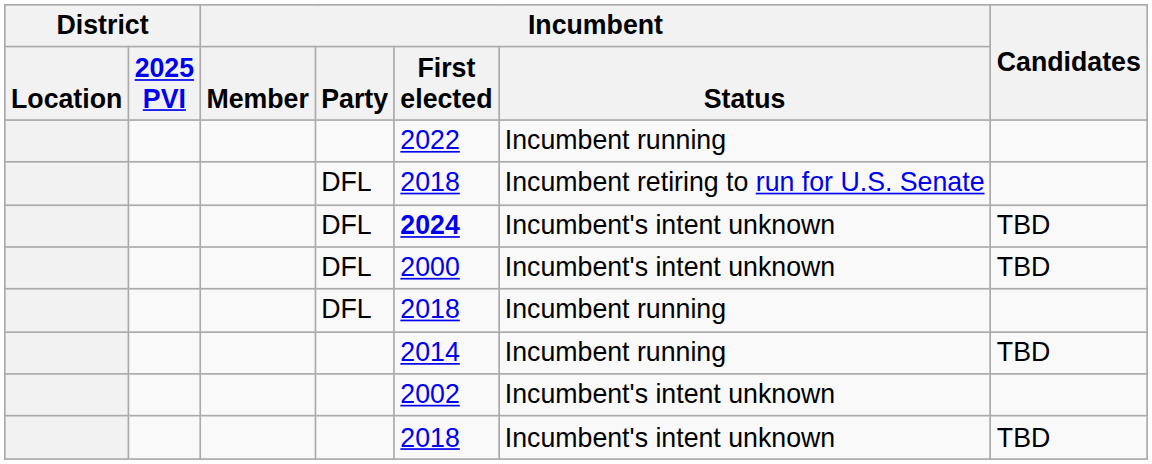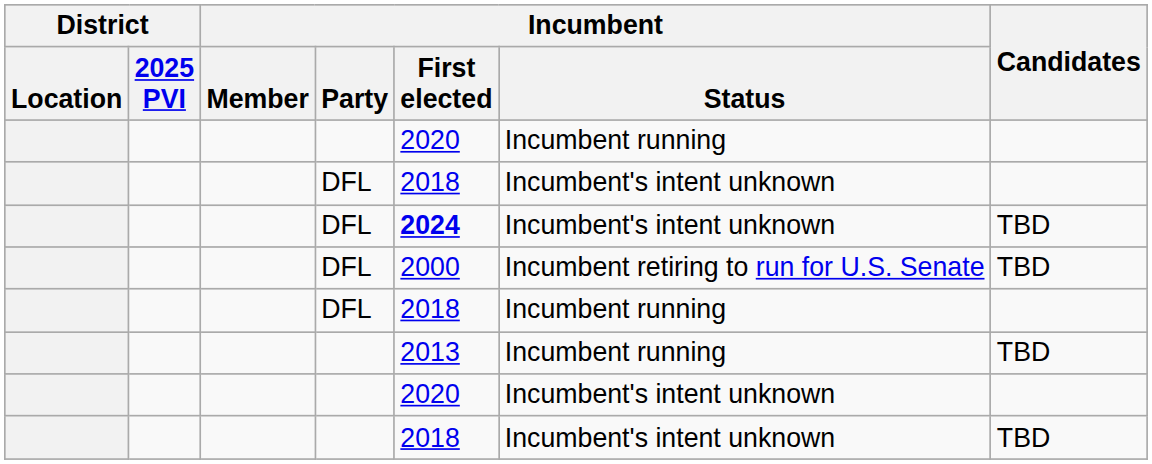(430, 140) 2022 -> (430, 140) 2020
(745, 182) Incumbent retiring to run for U.S. Senate -> (670, 182) Incumbent's intent unknown
(670, 267) Incumbent's intent unknown -> (745, 267) Incumbent retiring to run for U.S. Senate
(430, 352) 2014 -> (430, 352) 2013
(430, 394) 2002 -> (430, 394) 2020
